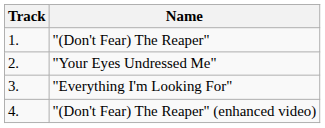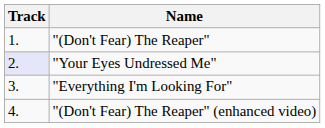(13, 63) no background -> (13, 63) lavender background
